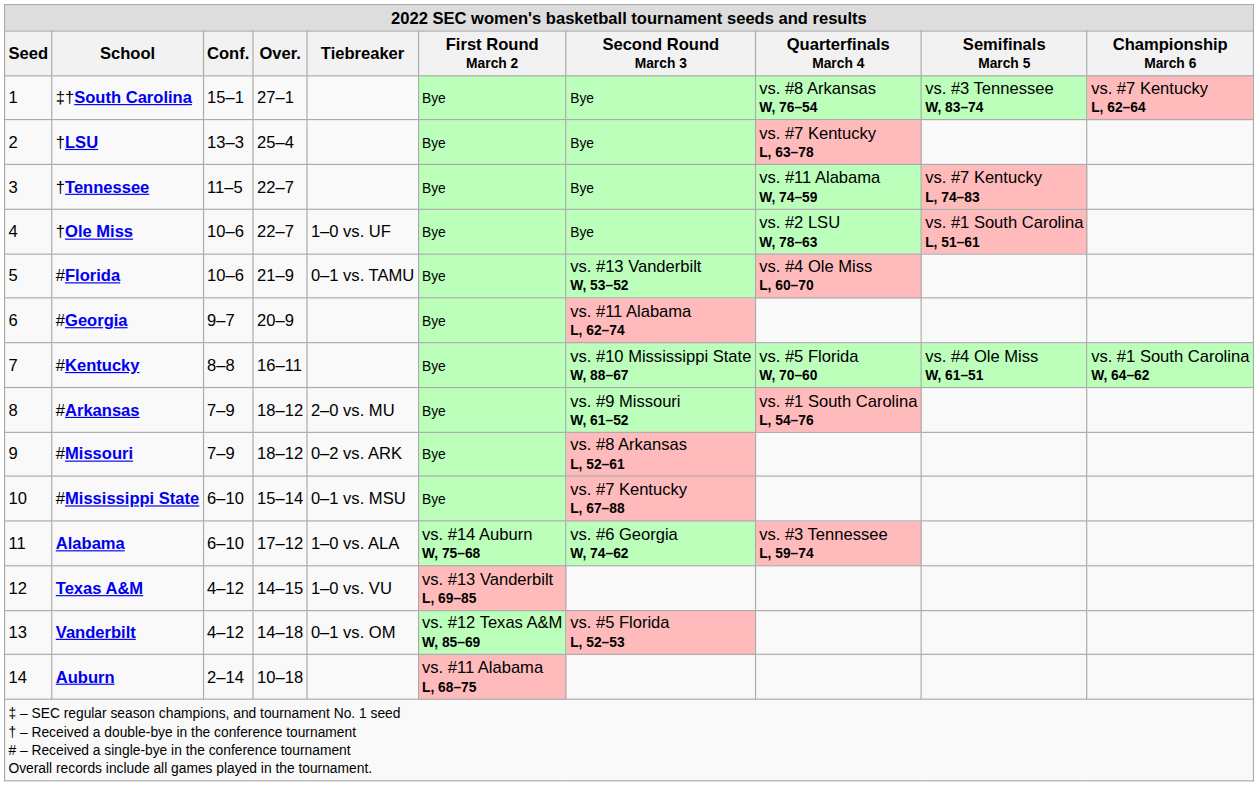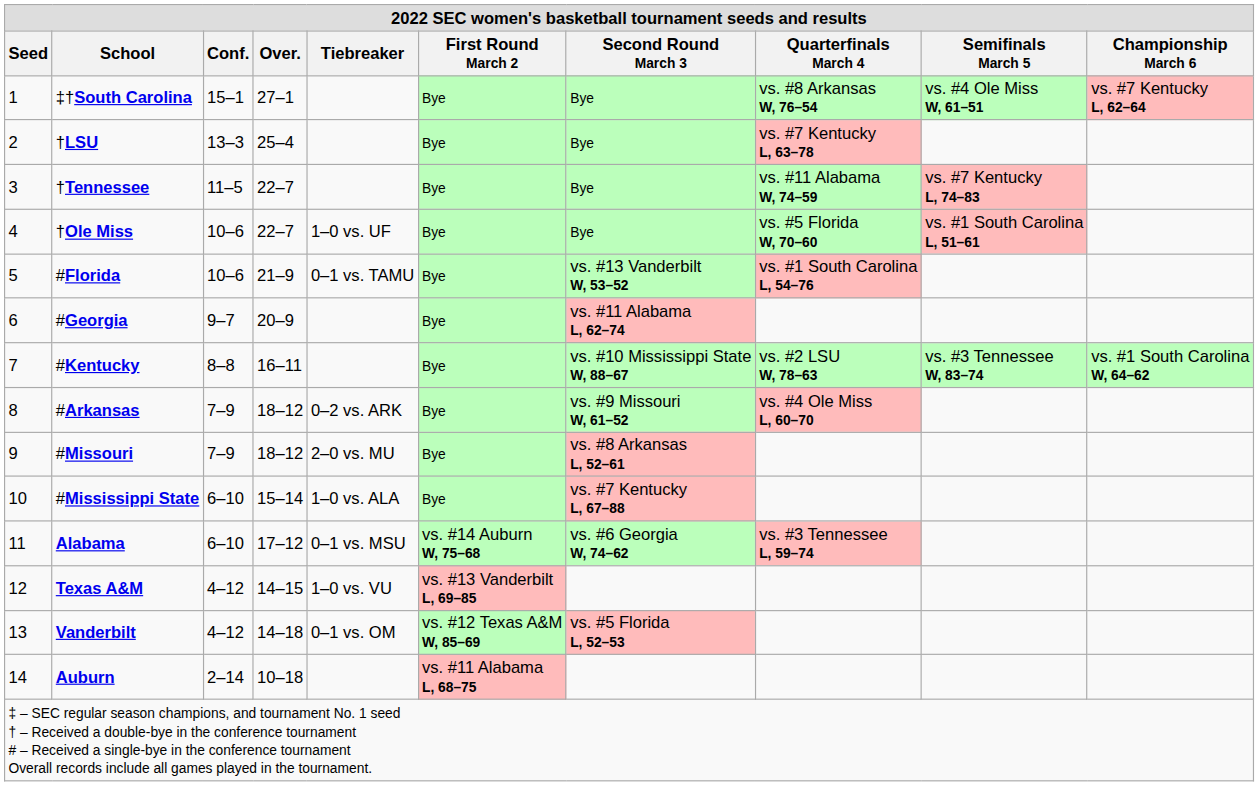(989, 98) vs. #3 Tennessee W, 83–74 -> (982, 98) vs. #4 Ole Miss W, 61–51
(800, 232) vs. #2 LSU W, 78–63 -> (809, 232) vs. #5 Florida W, 70–60
(816, 276) vs. #4 Ole Miss L, 60–70 -> (838, 276) vs. #1 South Carolina L, 54–76
(809, 365) vs. #5 Florida W, 70–60 -> (800, 365) vs. #2 LSU W, 78–63
(982, 365) vs. #4 Ole Miss W, 61–51 -> (989, 365) vs. #3 Tennessee W, 83–74
(353, 410) 2–0 vs. MU -> (356, 410) 0–2 vs. ARK
(838, 410) vs. #1 South Carolina L, 54–76 -> (816, 410) vs. #4 Ole Miss L, 60–70
(356, 454) 0–2 vs. ARK -> (353, 454) 2–0 vs. MU
(358, 499) 0–1 vs. MSU -> (355, 499) 1–0 vs. ALA
(355, 544) 1–0 vs. ALA -> (358, 544) 0–1 vs. MSU
